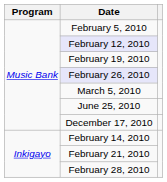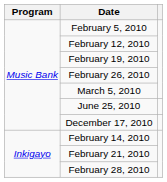(109, 43) lavender background -> (109, 43) no background
(109, 75) lavender background -> (109, 75) no background
